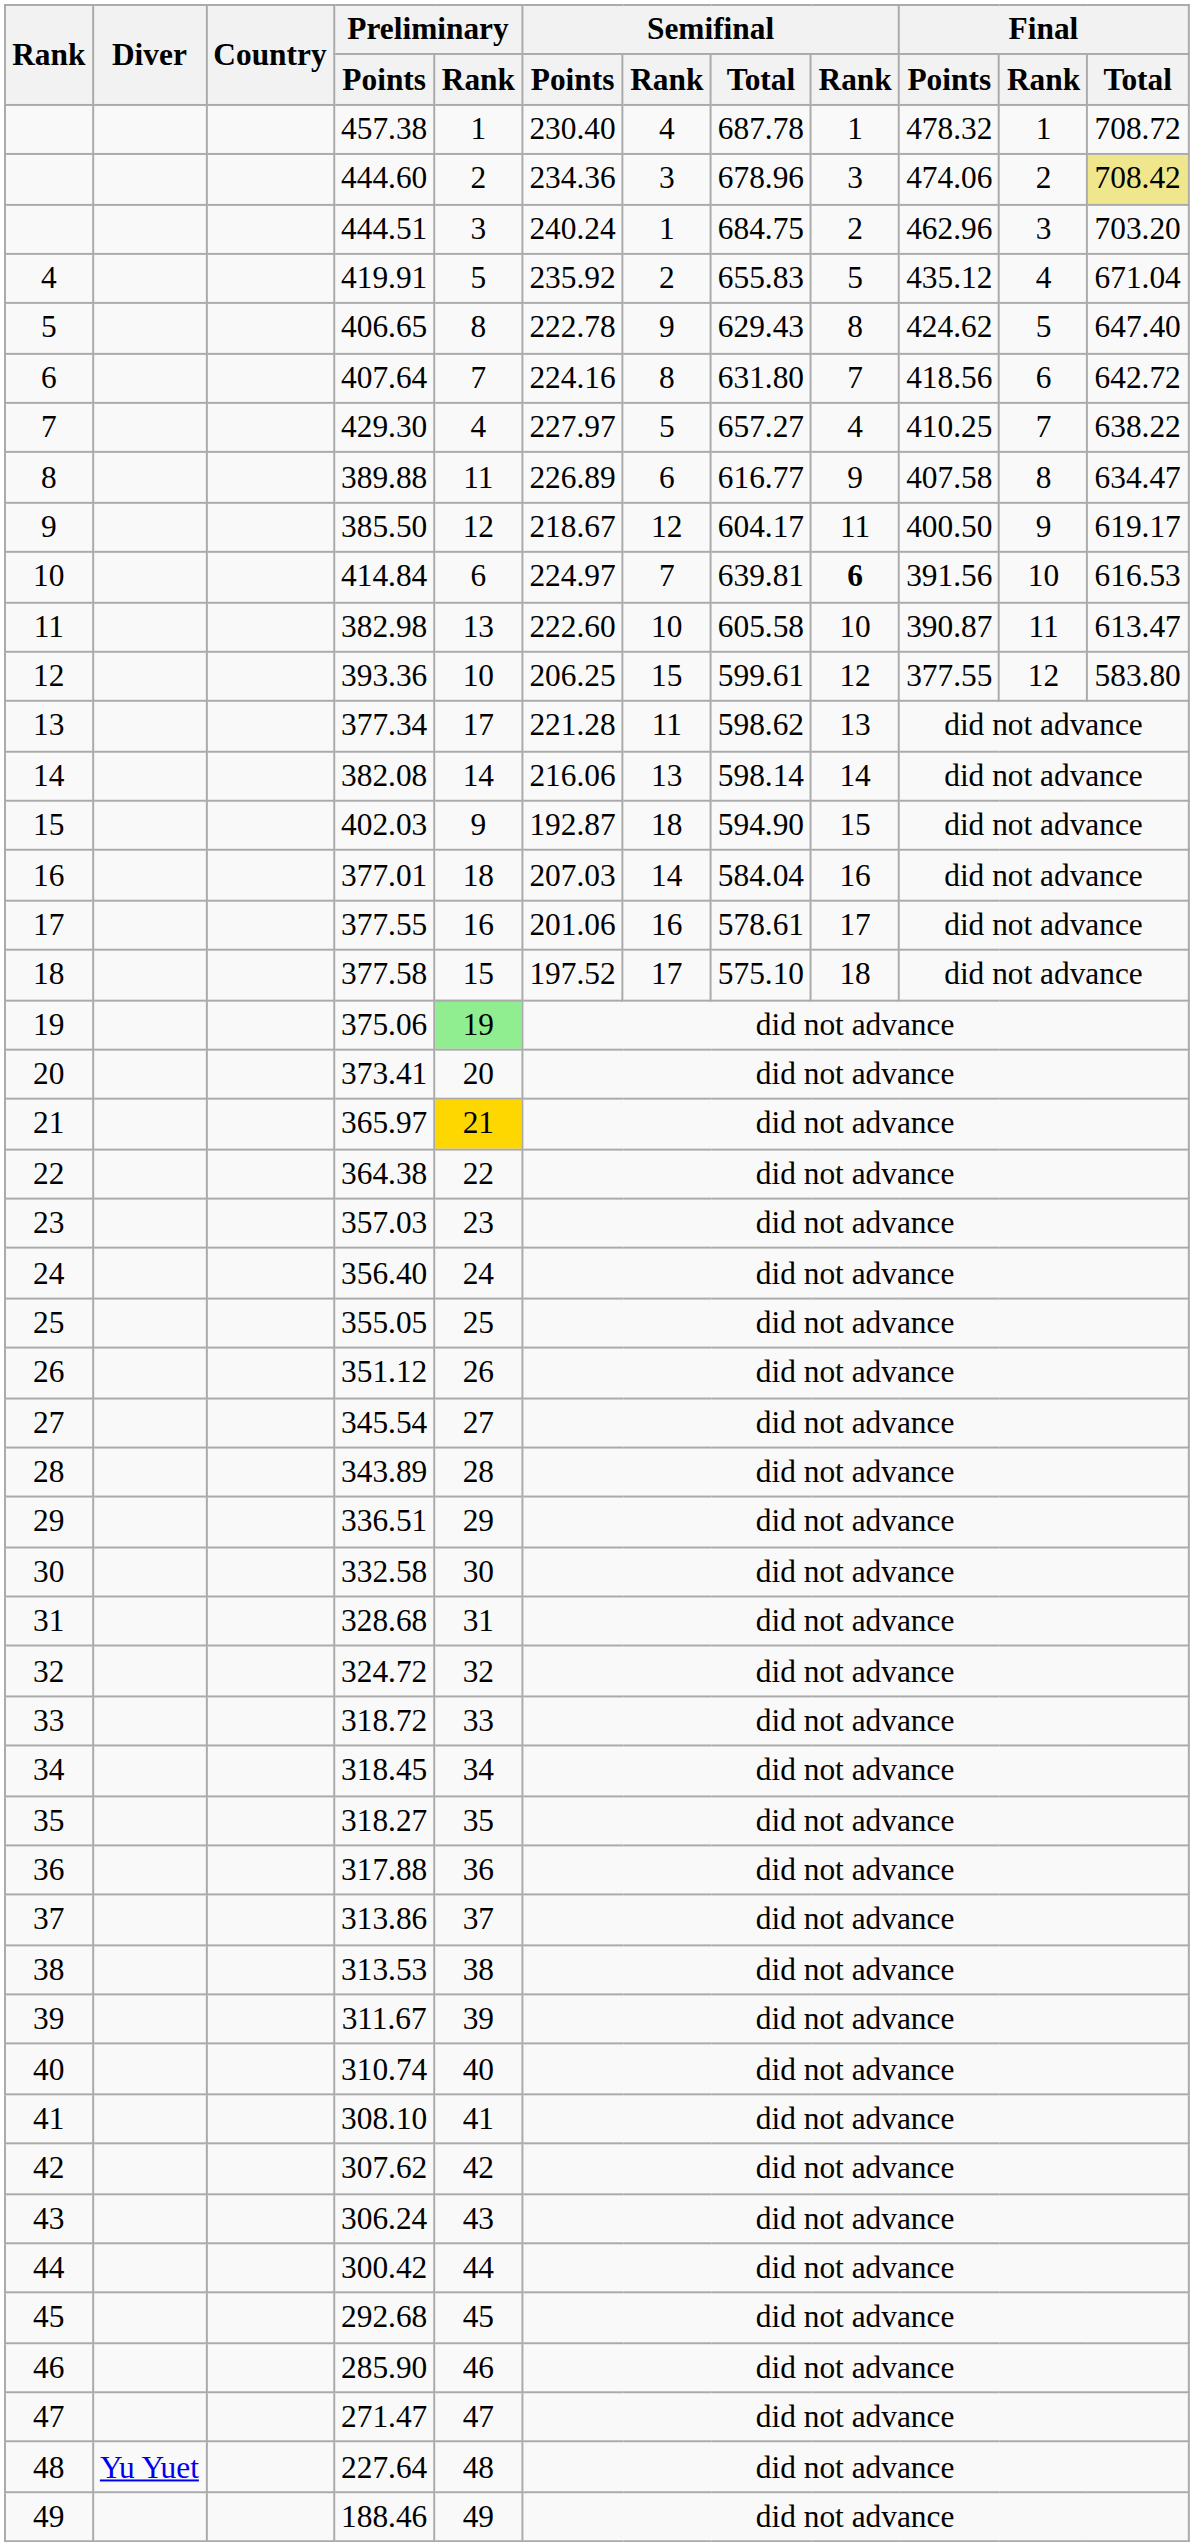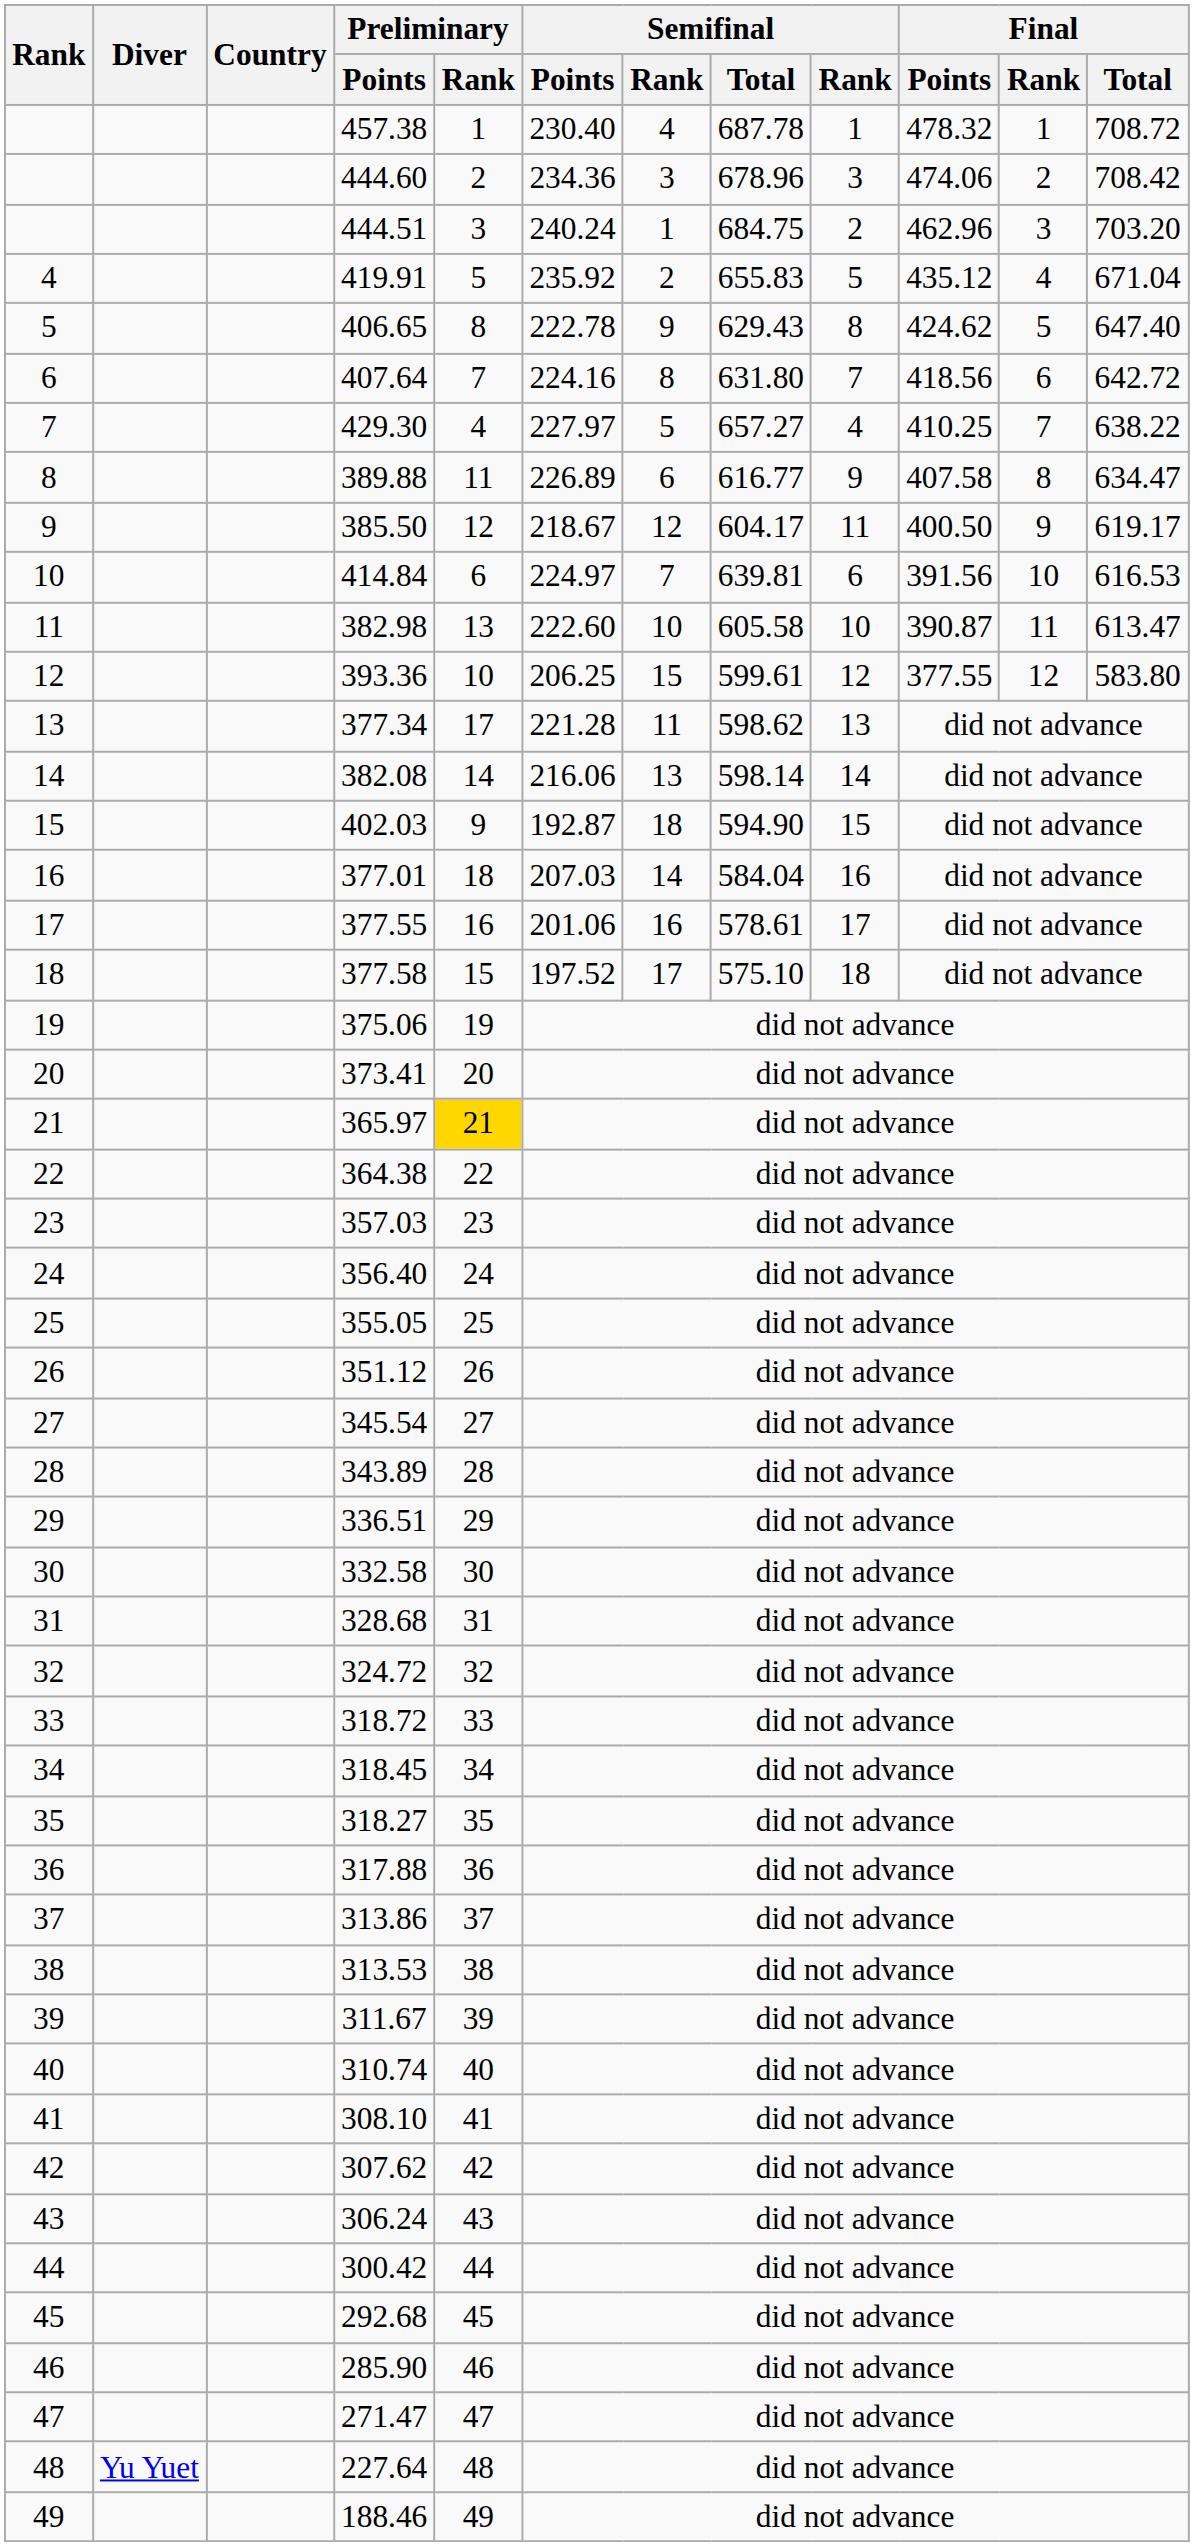(1138, 178) khaki background -> (1138, 178) no background
(855, 576) bold -> (855, 576) normal
(478, 1024) lightgreen background -> (478, 1024) no background
